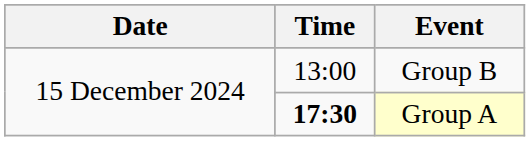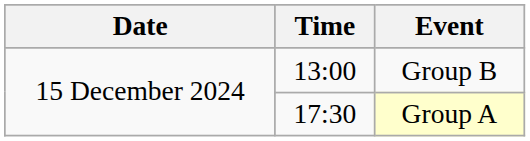(325, 113) bold -> (325, 113) normal
